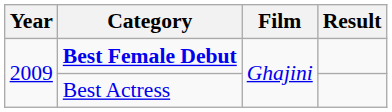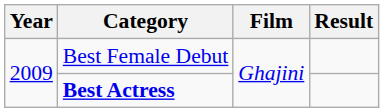(150, 55) bold -> (146, 55) normal
(117, 90) normal -> (119, 90) bold
